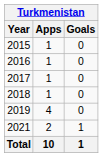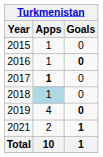(81, 62) normal -> (81, 62) bold
(49, 78) normal -> (49, 78) bold
(49, 95) no background -> (49, 95) lightblue background
(81, 111) normal -> (81, 111) bold
(81, 128) normal -> (81, 128) bold
